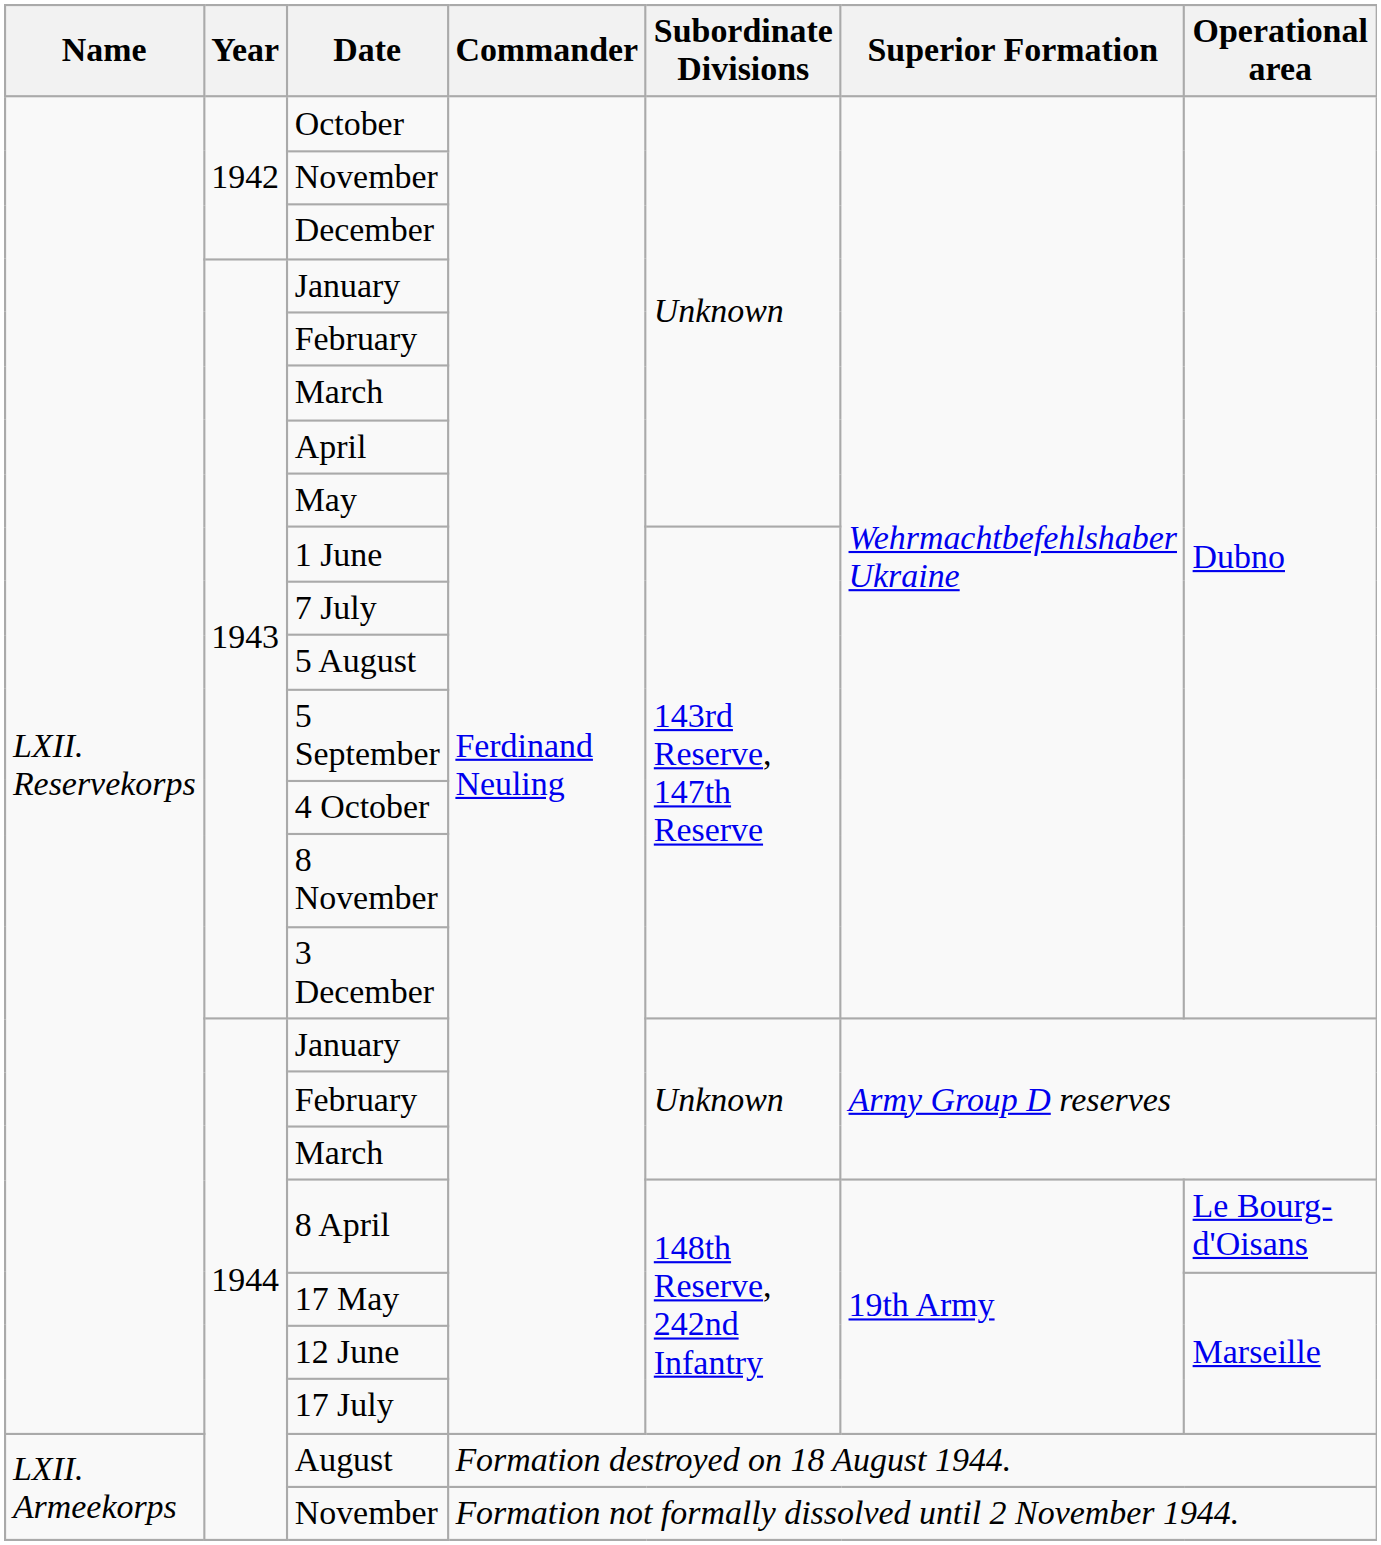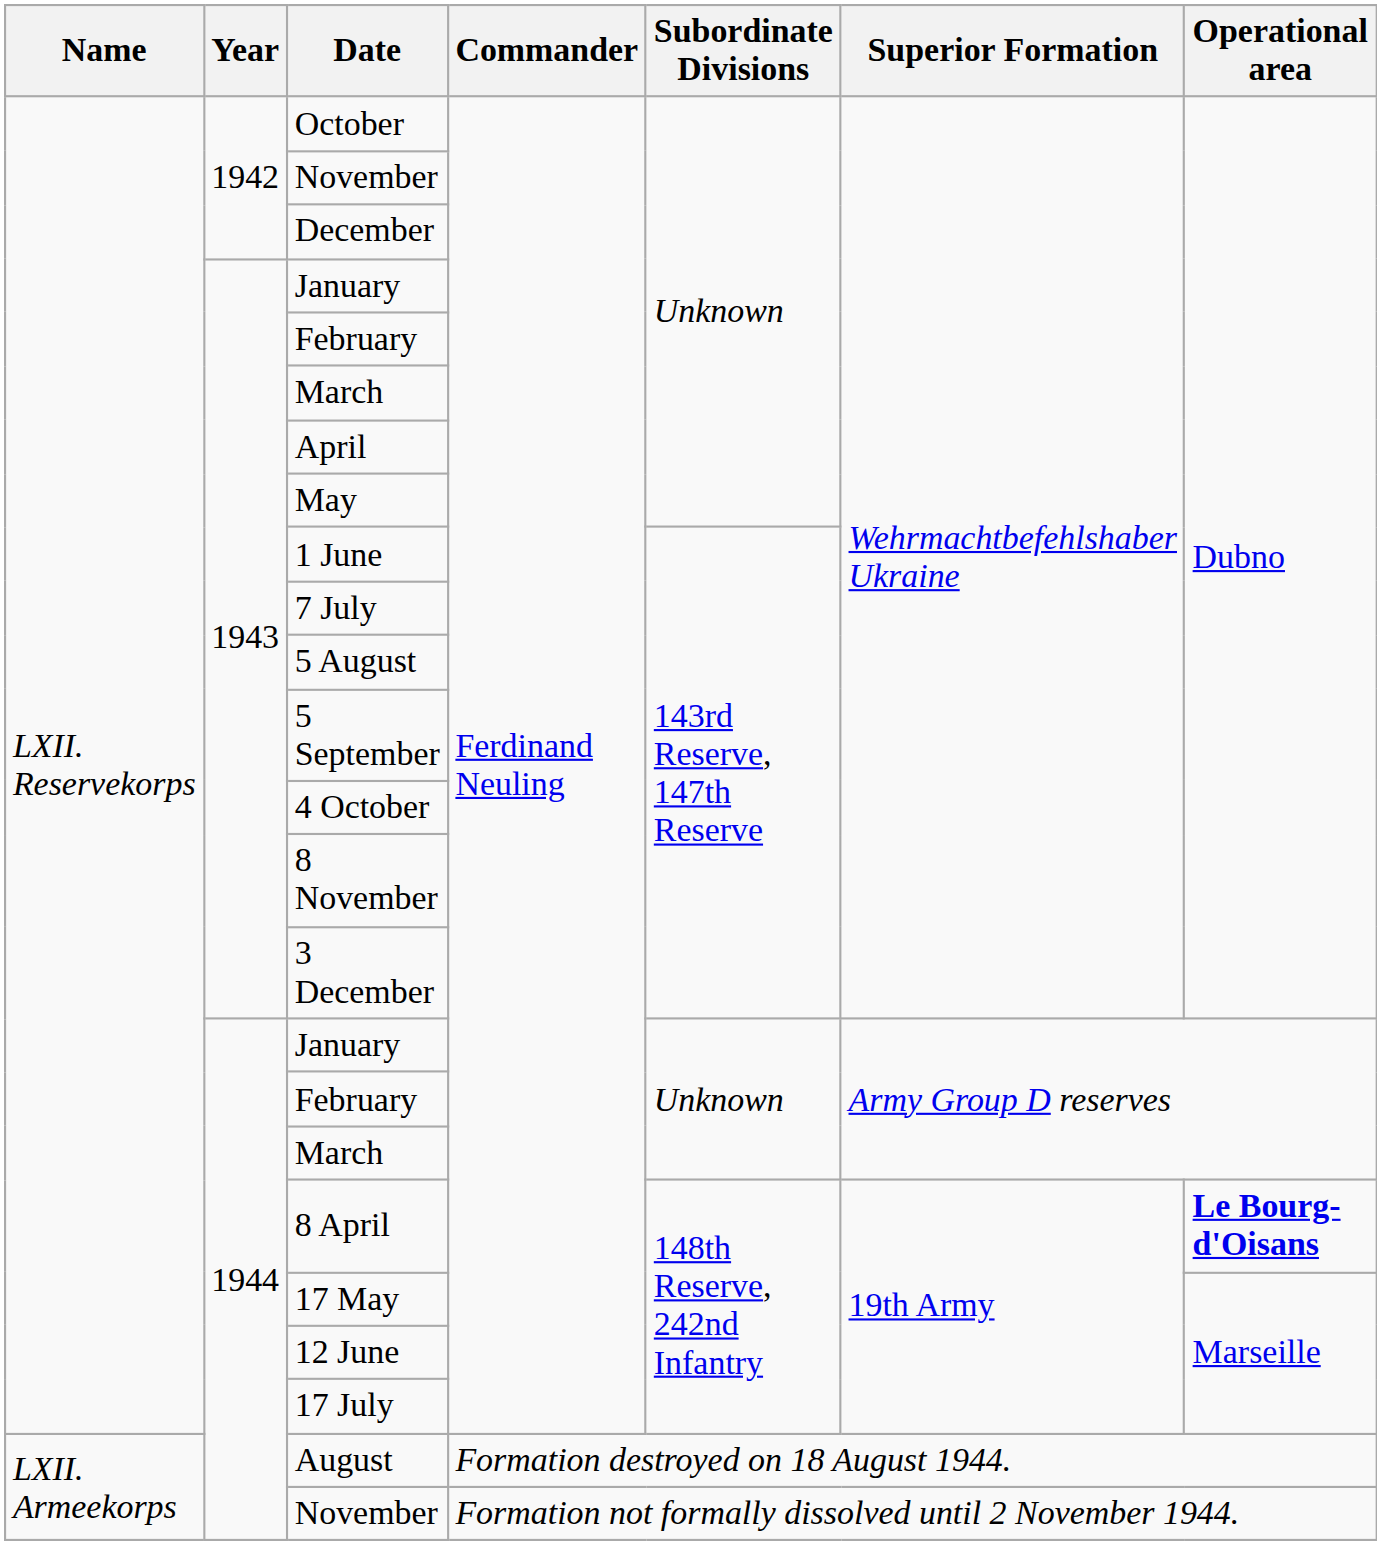(1263, 1225) normal -> (1267, 1225) bold
